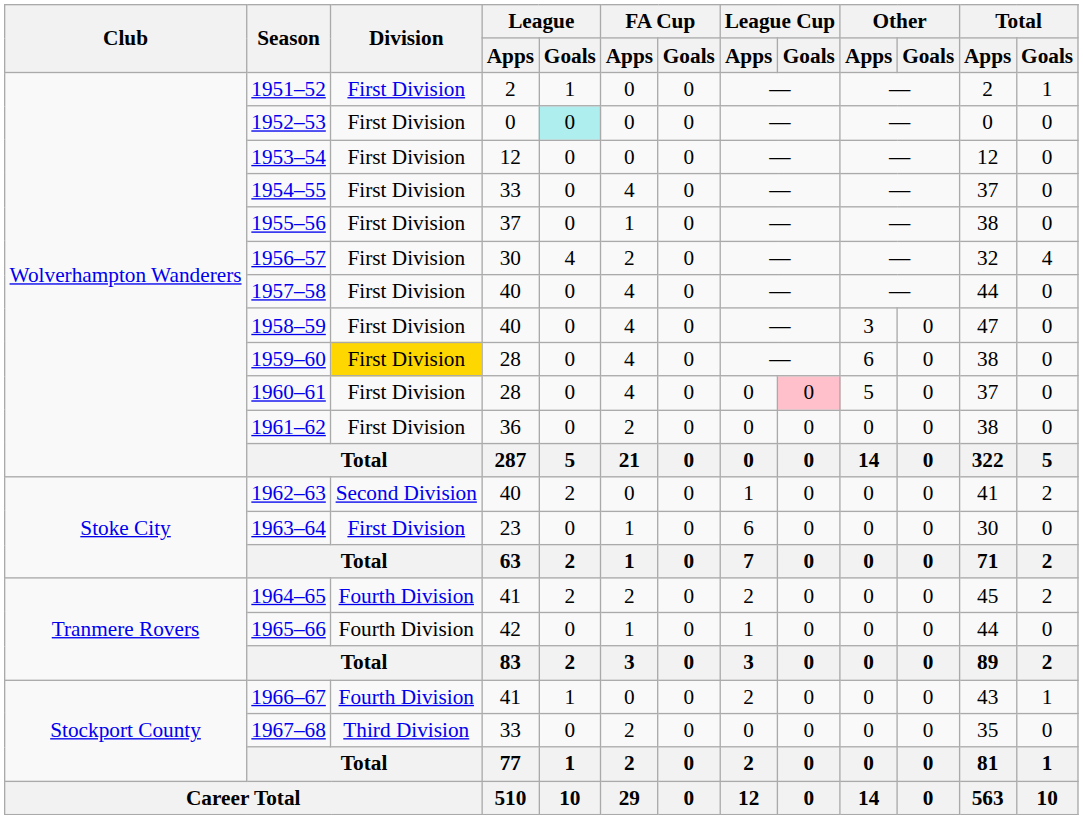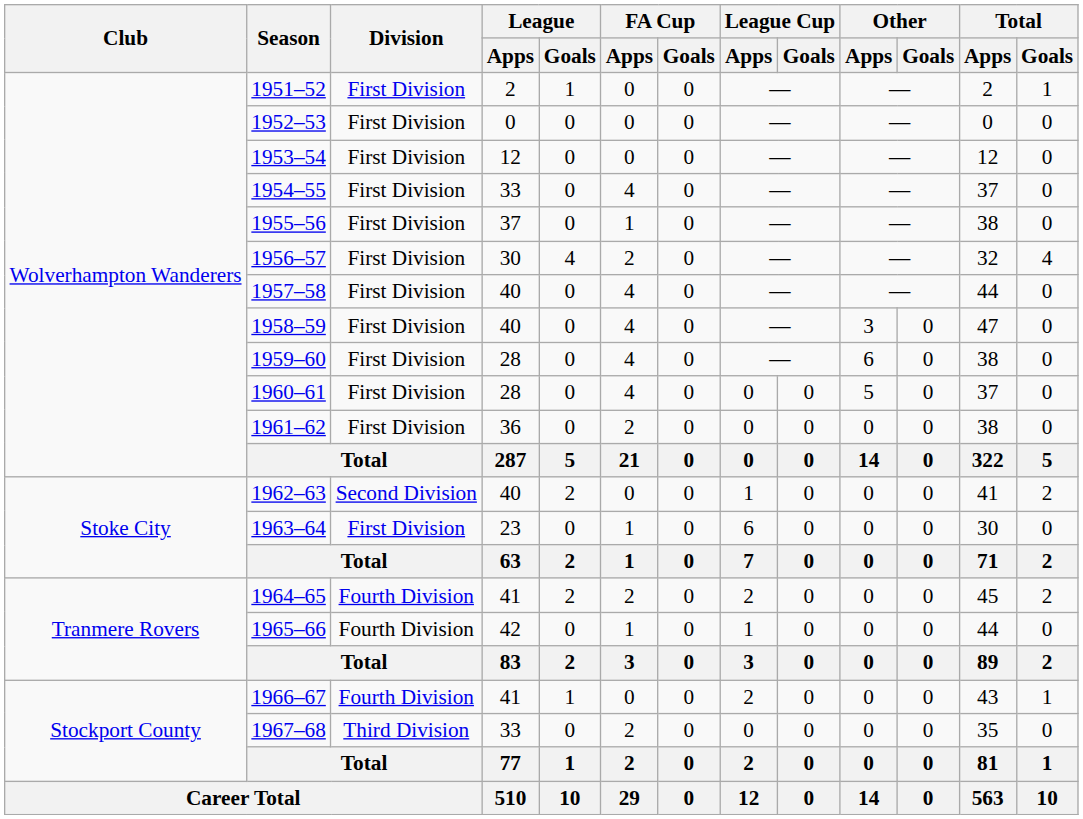(570, 122) paleturquoise background -> (570, 122) no background
(406, 358) gold background -> (406, 358) no background
(809, 392) pink background -> (809, 392) no background
